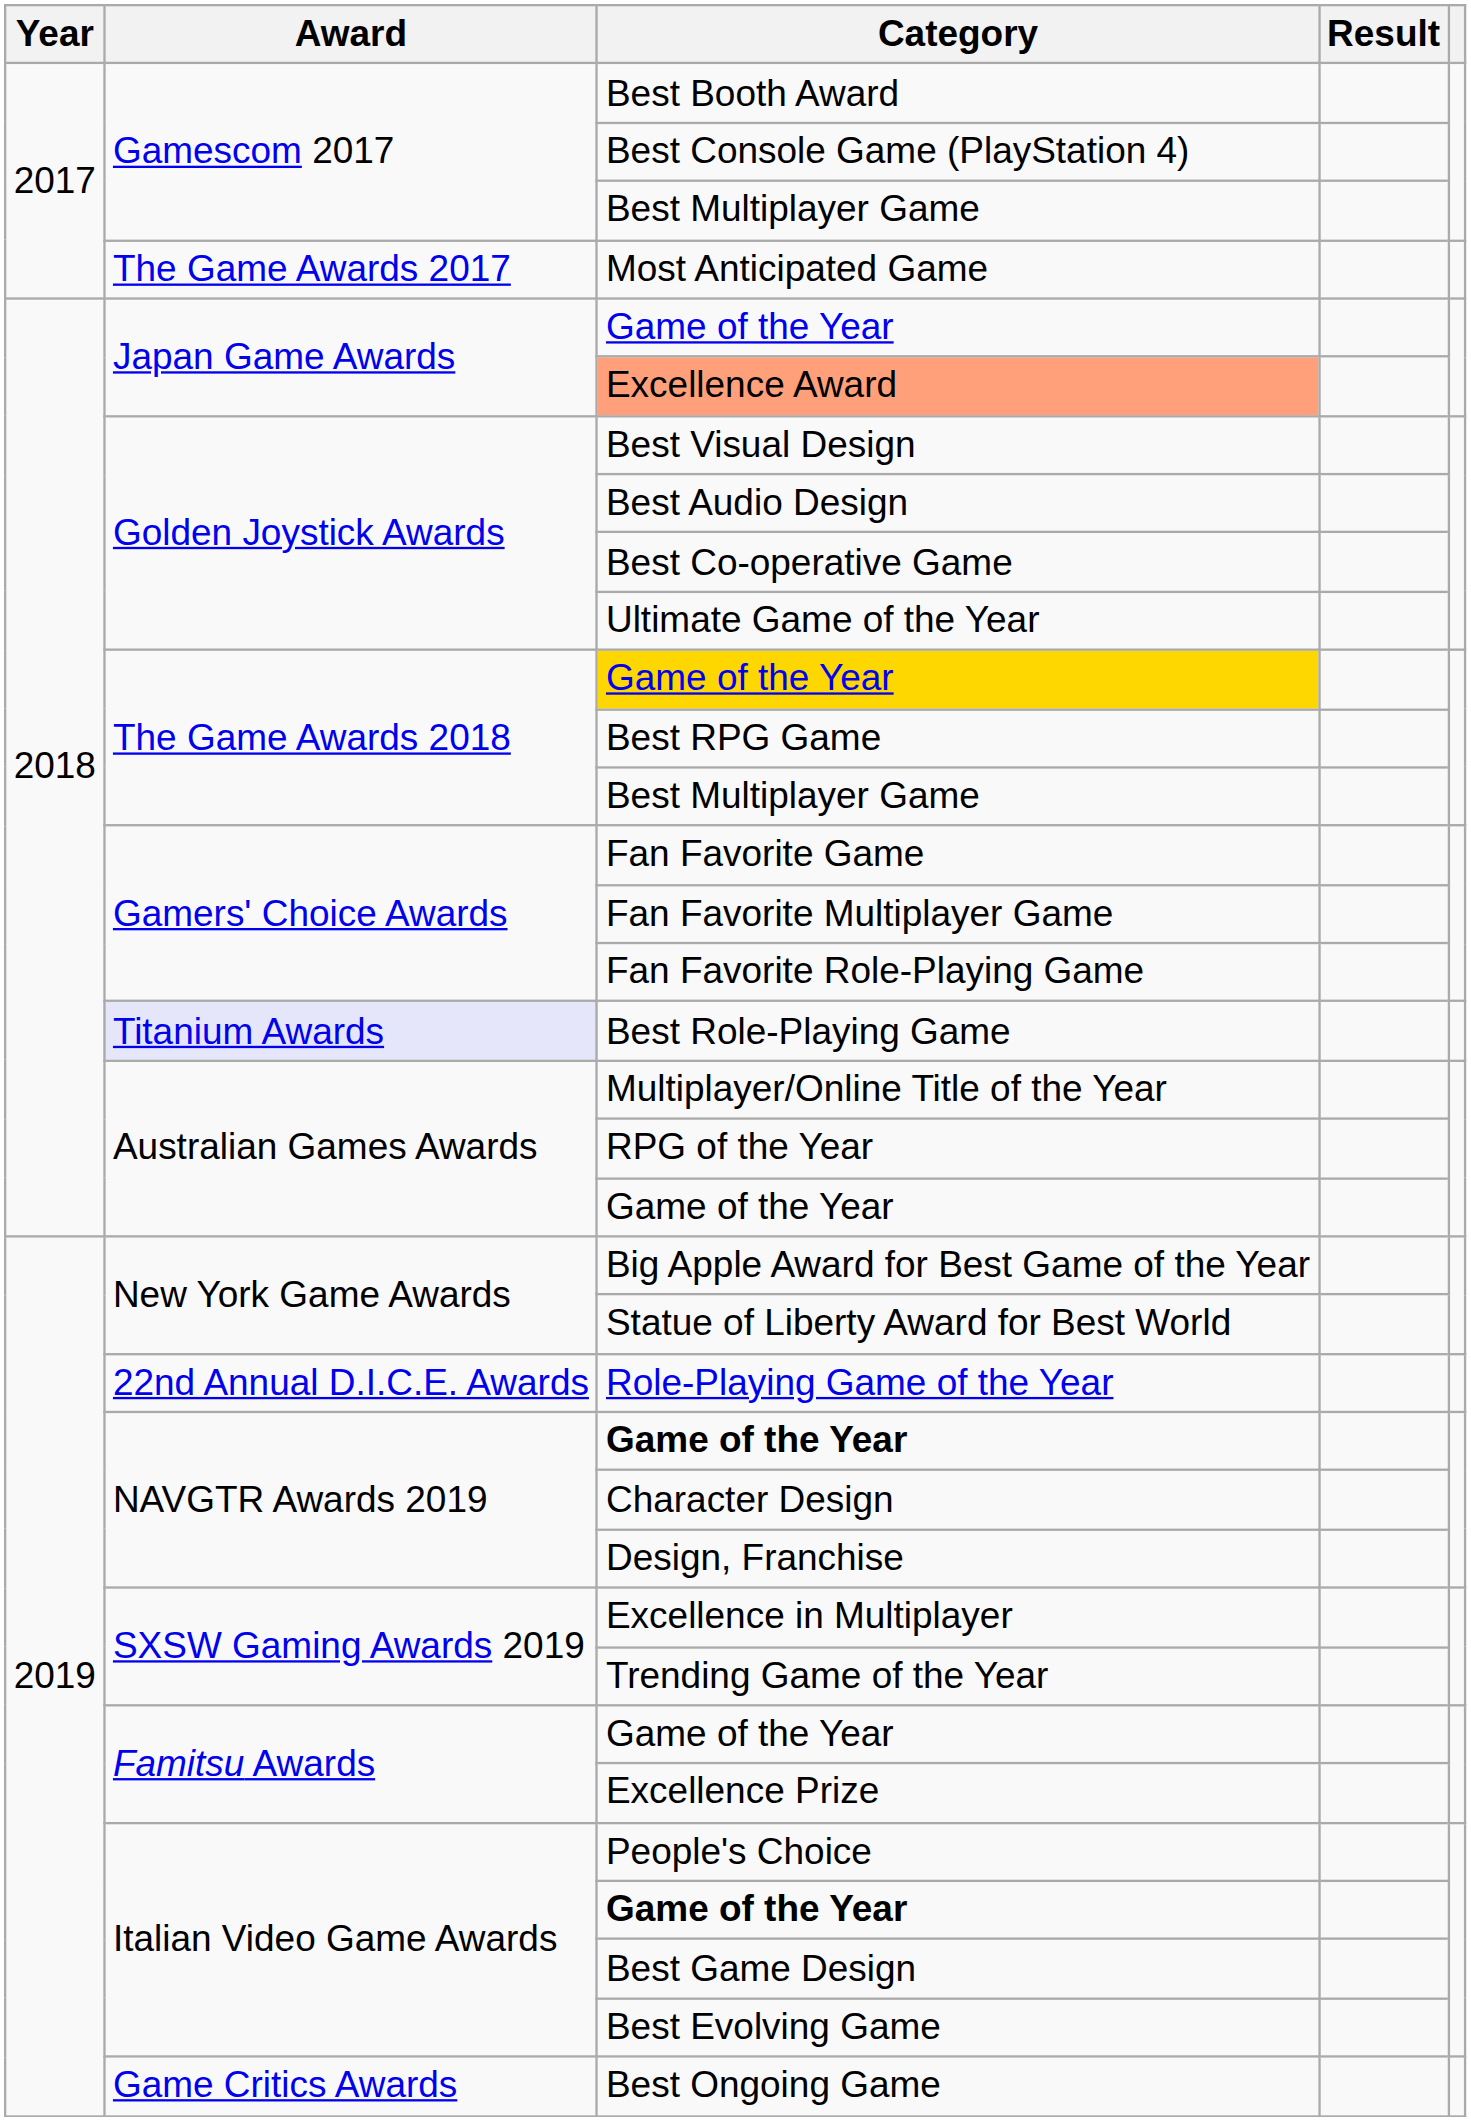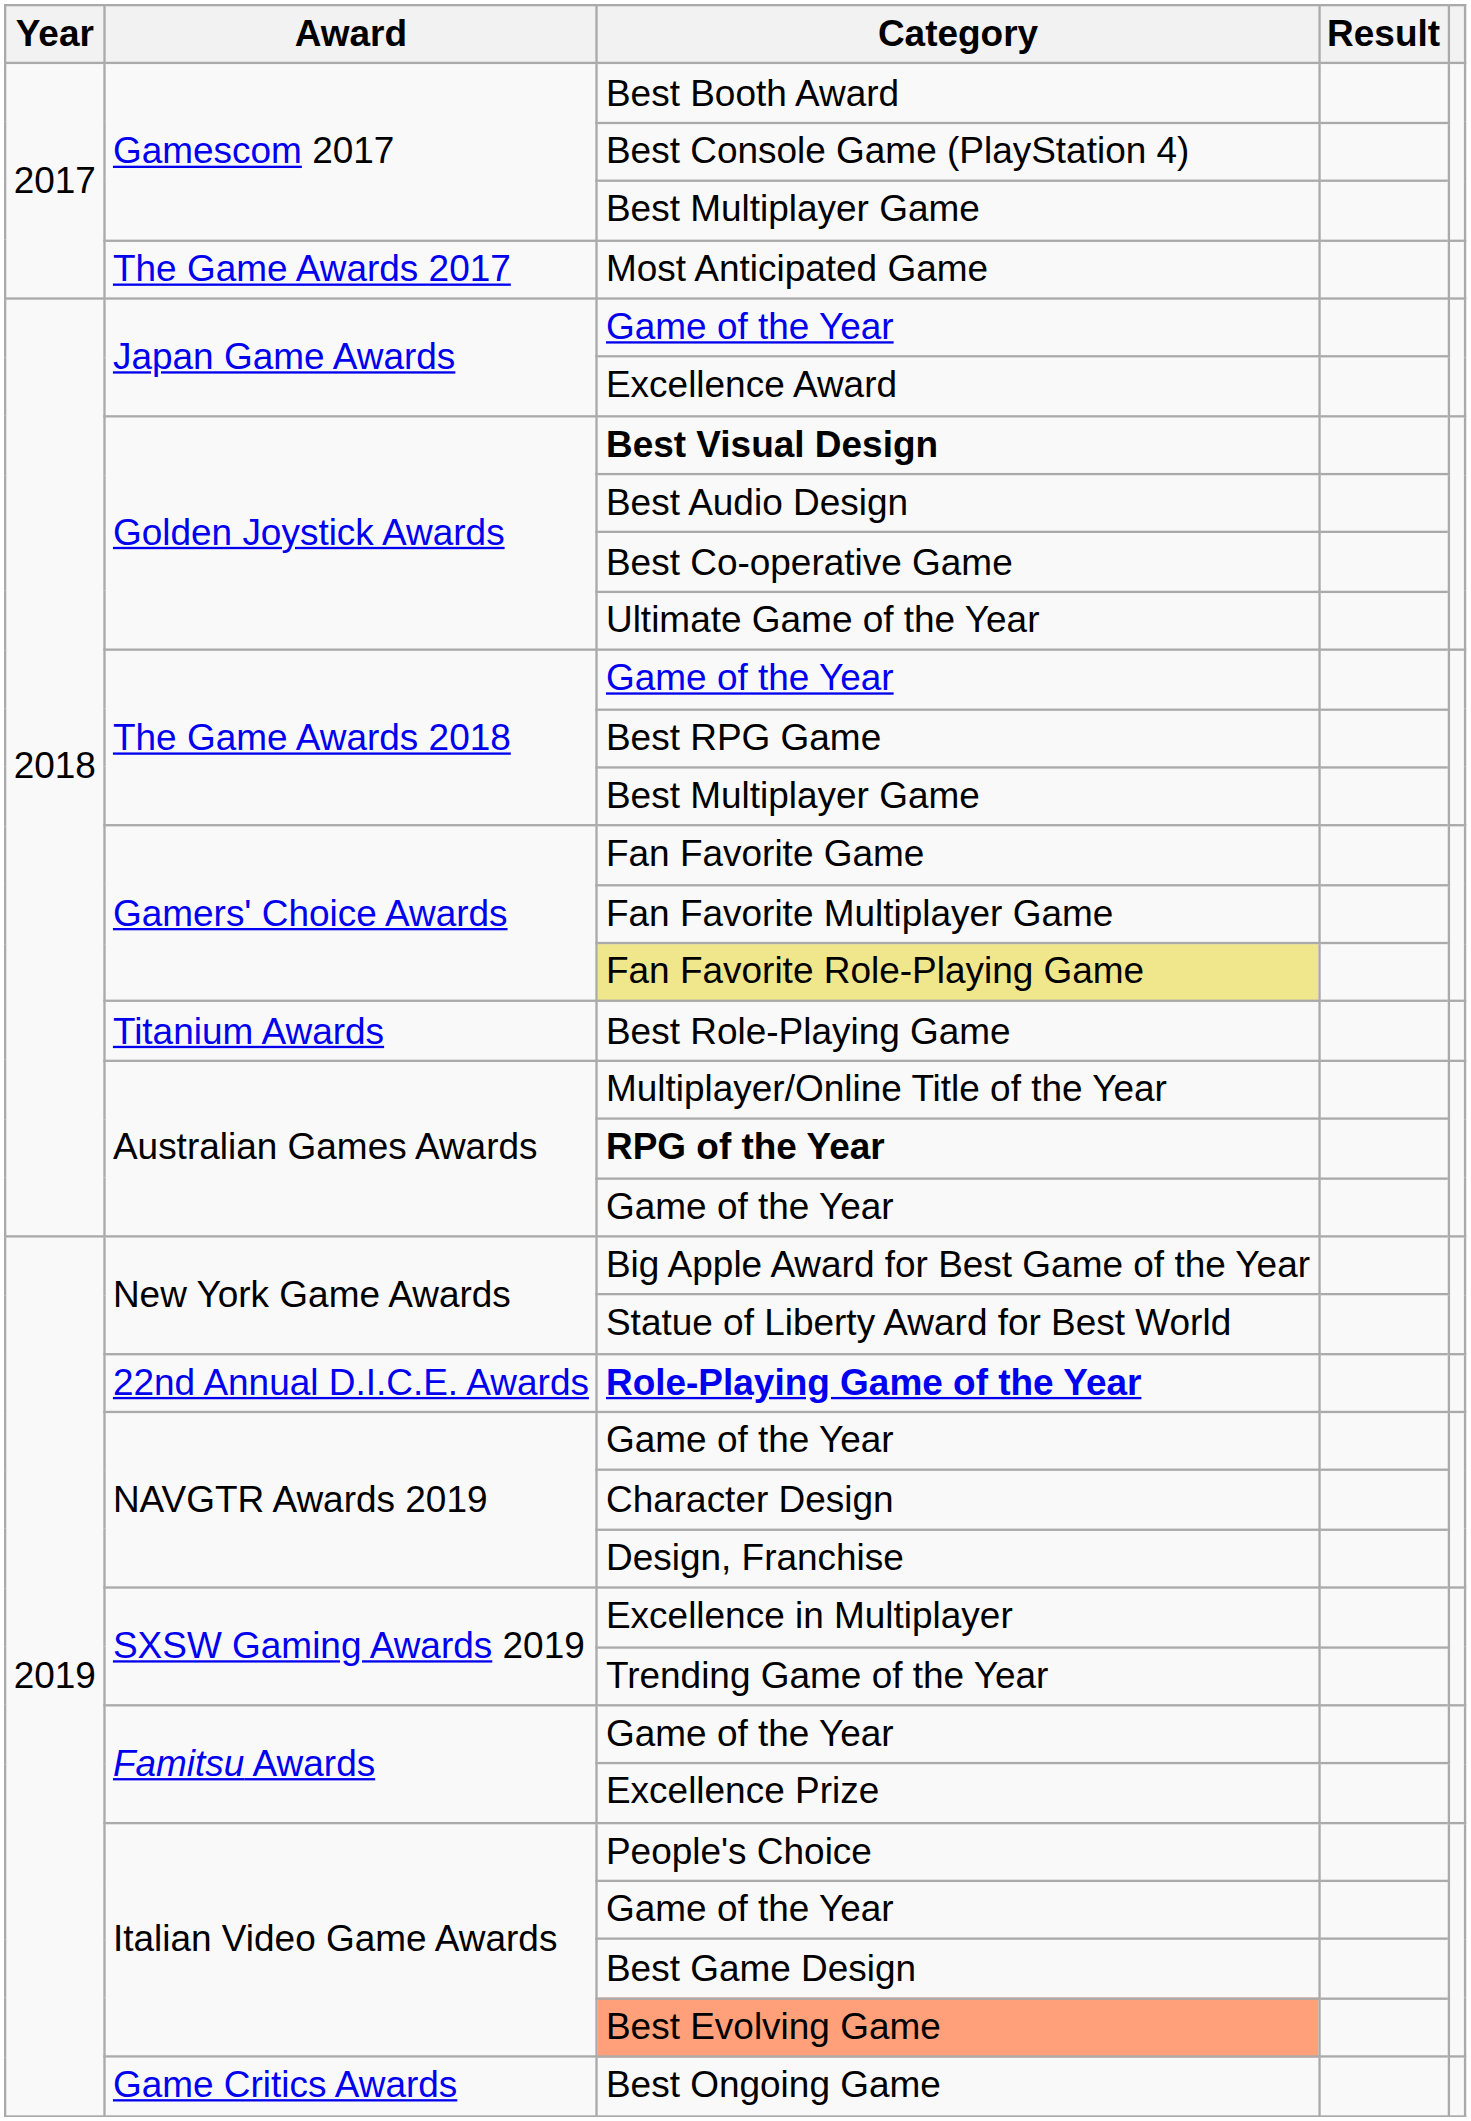(752, 385) lightsalmon background -> (752, 385) no background
(761, 444) normal -> (772, 444) bold
(750, 678) gold background -> (750, 678) no background
(875, 971) no background -> (875, 971) khaki background
(249, 1030) lavender background -> (249, 1030) no background
(740, 1147) normal -> (745, 1147) bold
(860, 1381) normal -> (874, 1381) bold
(757, 1440) bold -> (750, 1440) normal
(757, 1909) bold -> (750, 1909) normal
(773, 2026) no background -> (773, 2026) lightsalmon background
